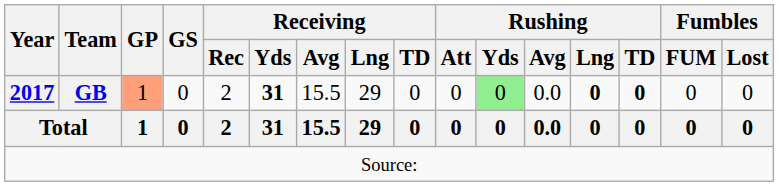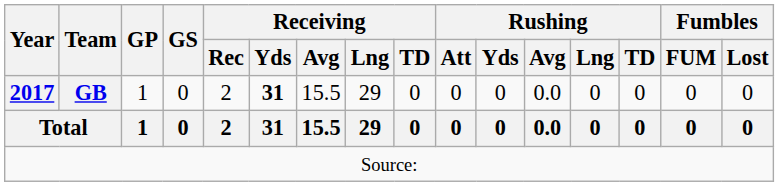(143, 92) lightsalmon background -> (143, 92) no background
(500, 92) lightgreen background -> (500, 92) no background
(595, 92) bold -> (595, 92) normal
(640, 92) bold -> (640, 92) normal
